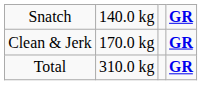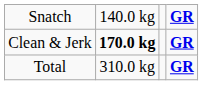(127, 42) normal -> (127, 42) bold
